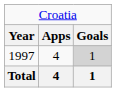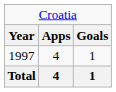(92, 55) lightgrey background -> (92, 55) no background
